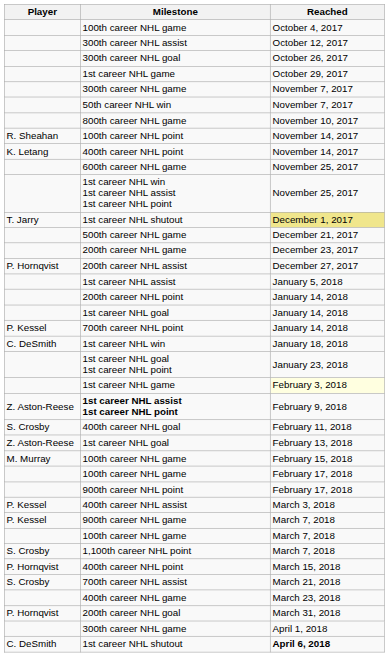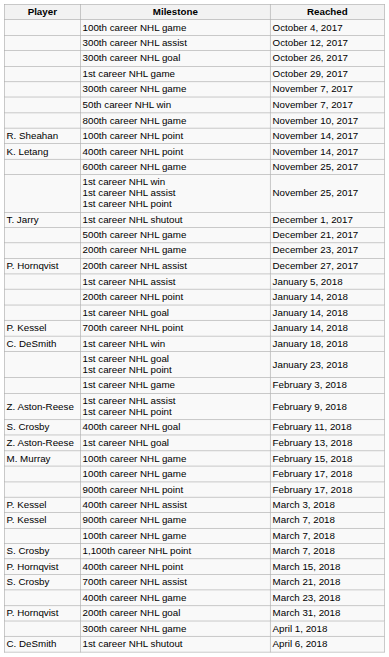(313, 219) khaki background -> (313, 219) no background
(310, 385) lightyellow background -> (310, 385) no background
(132, 406) bold -> (129, 406) normal
(301, 644) bold -> (300, 644) normal
